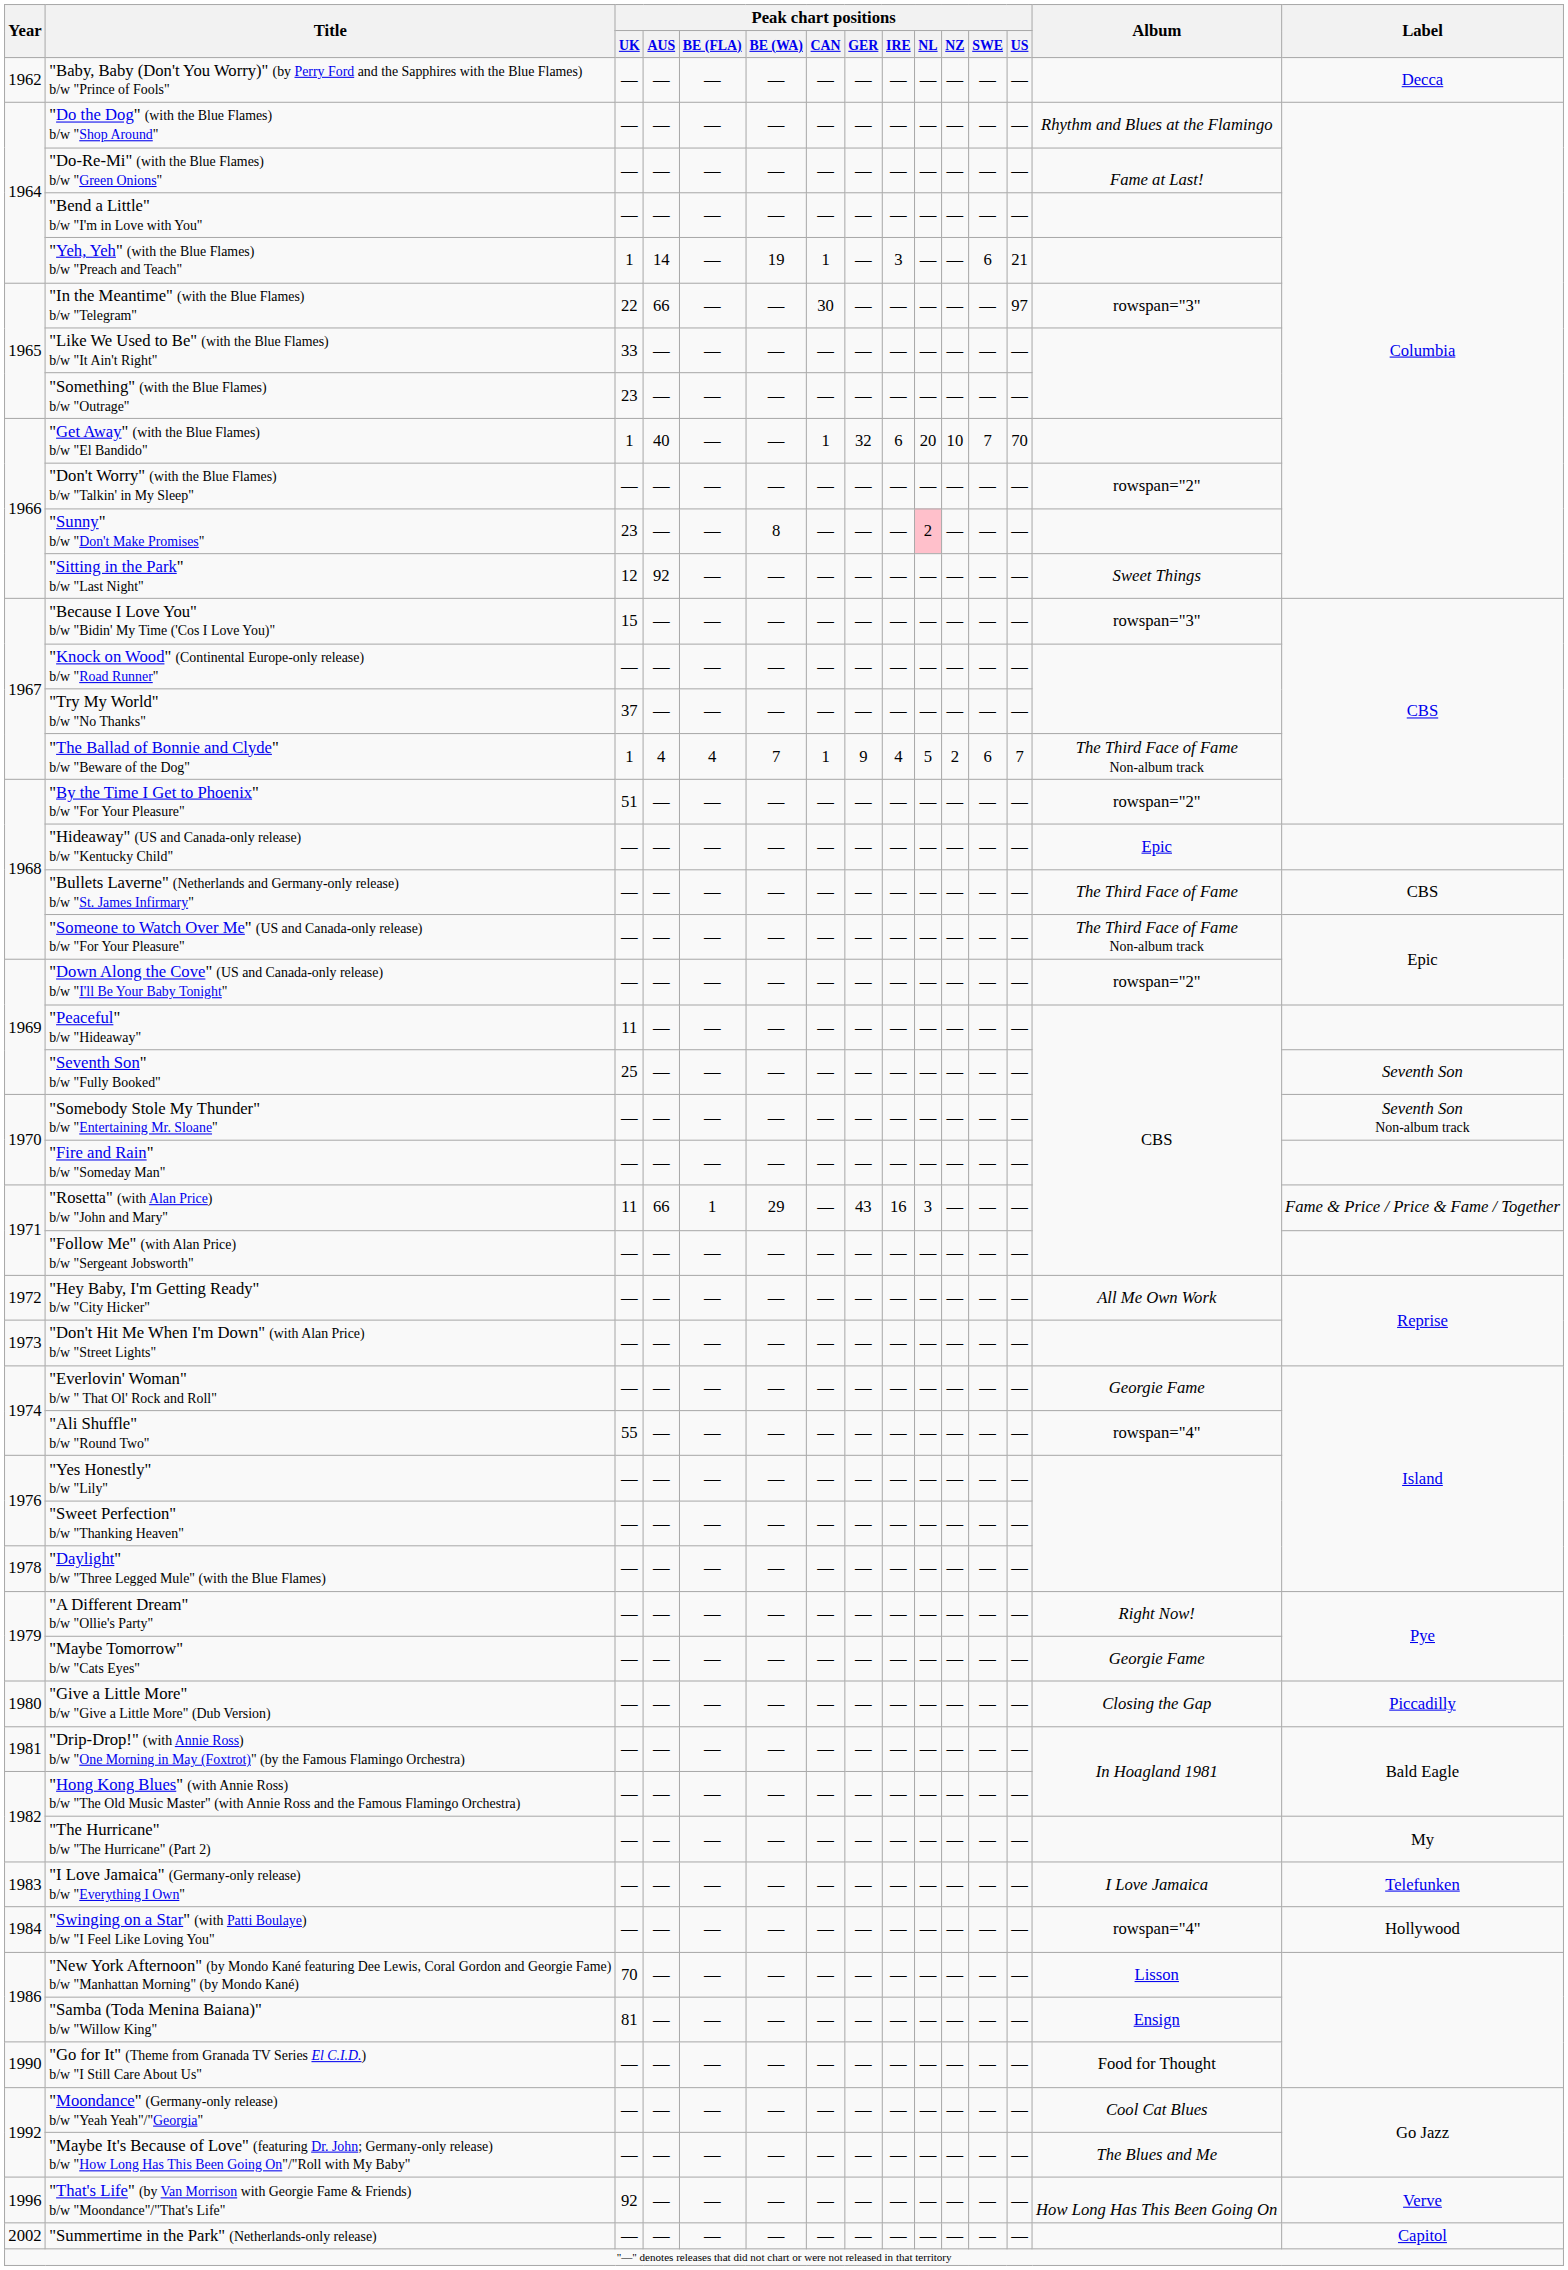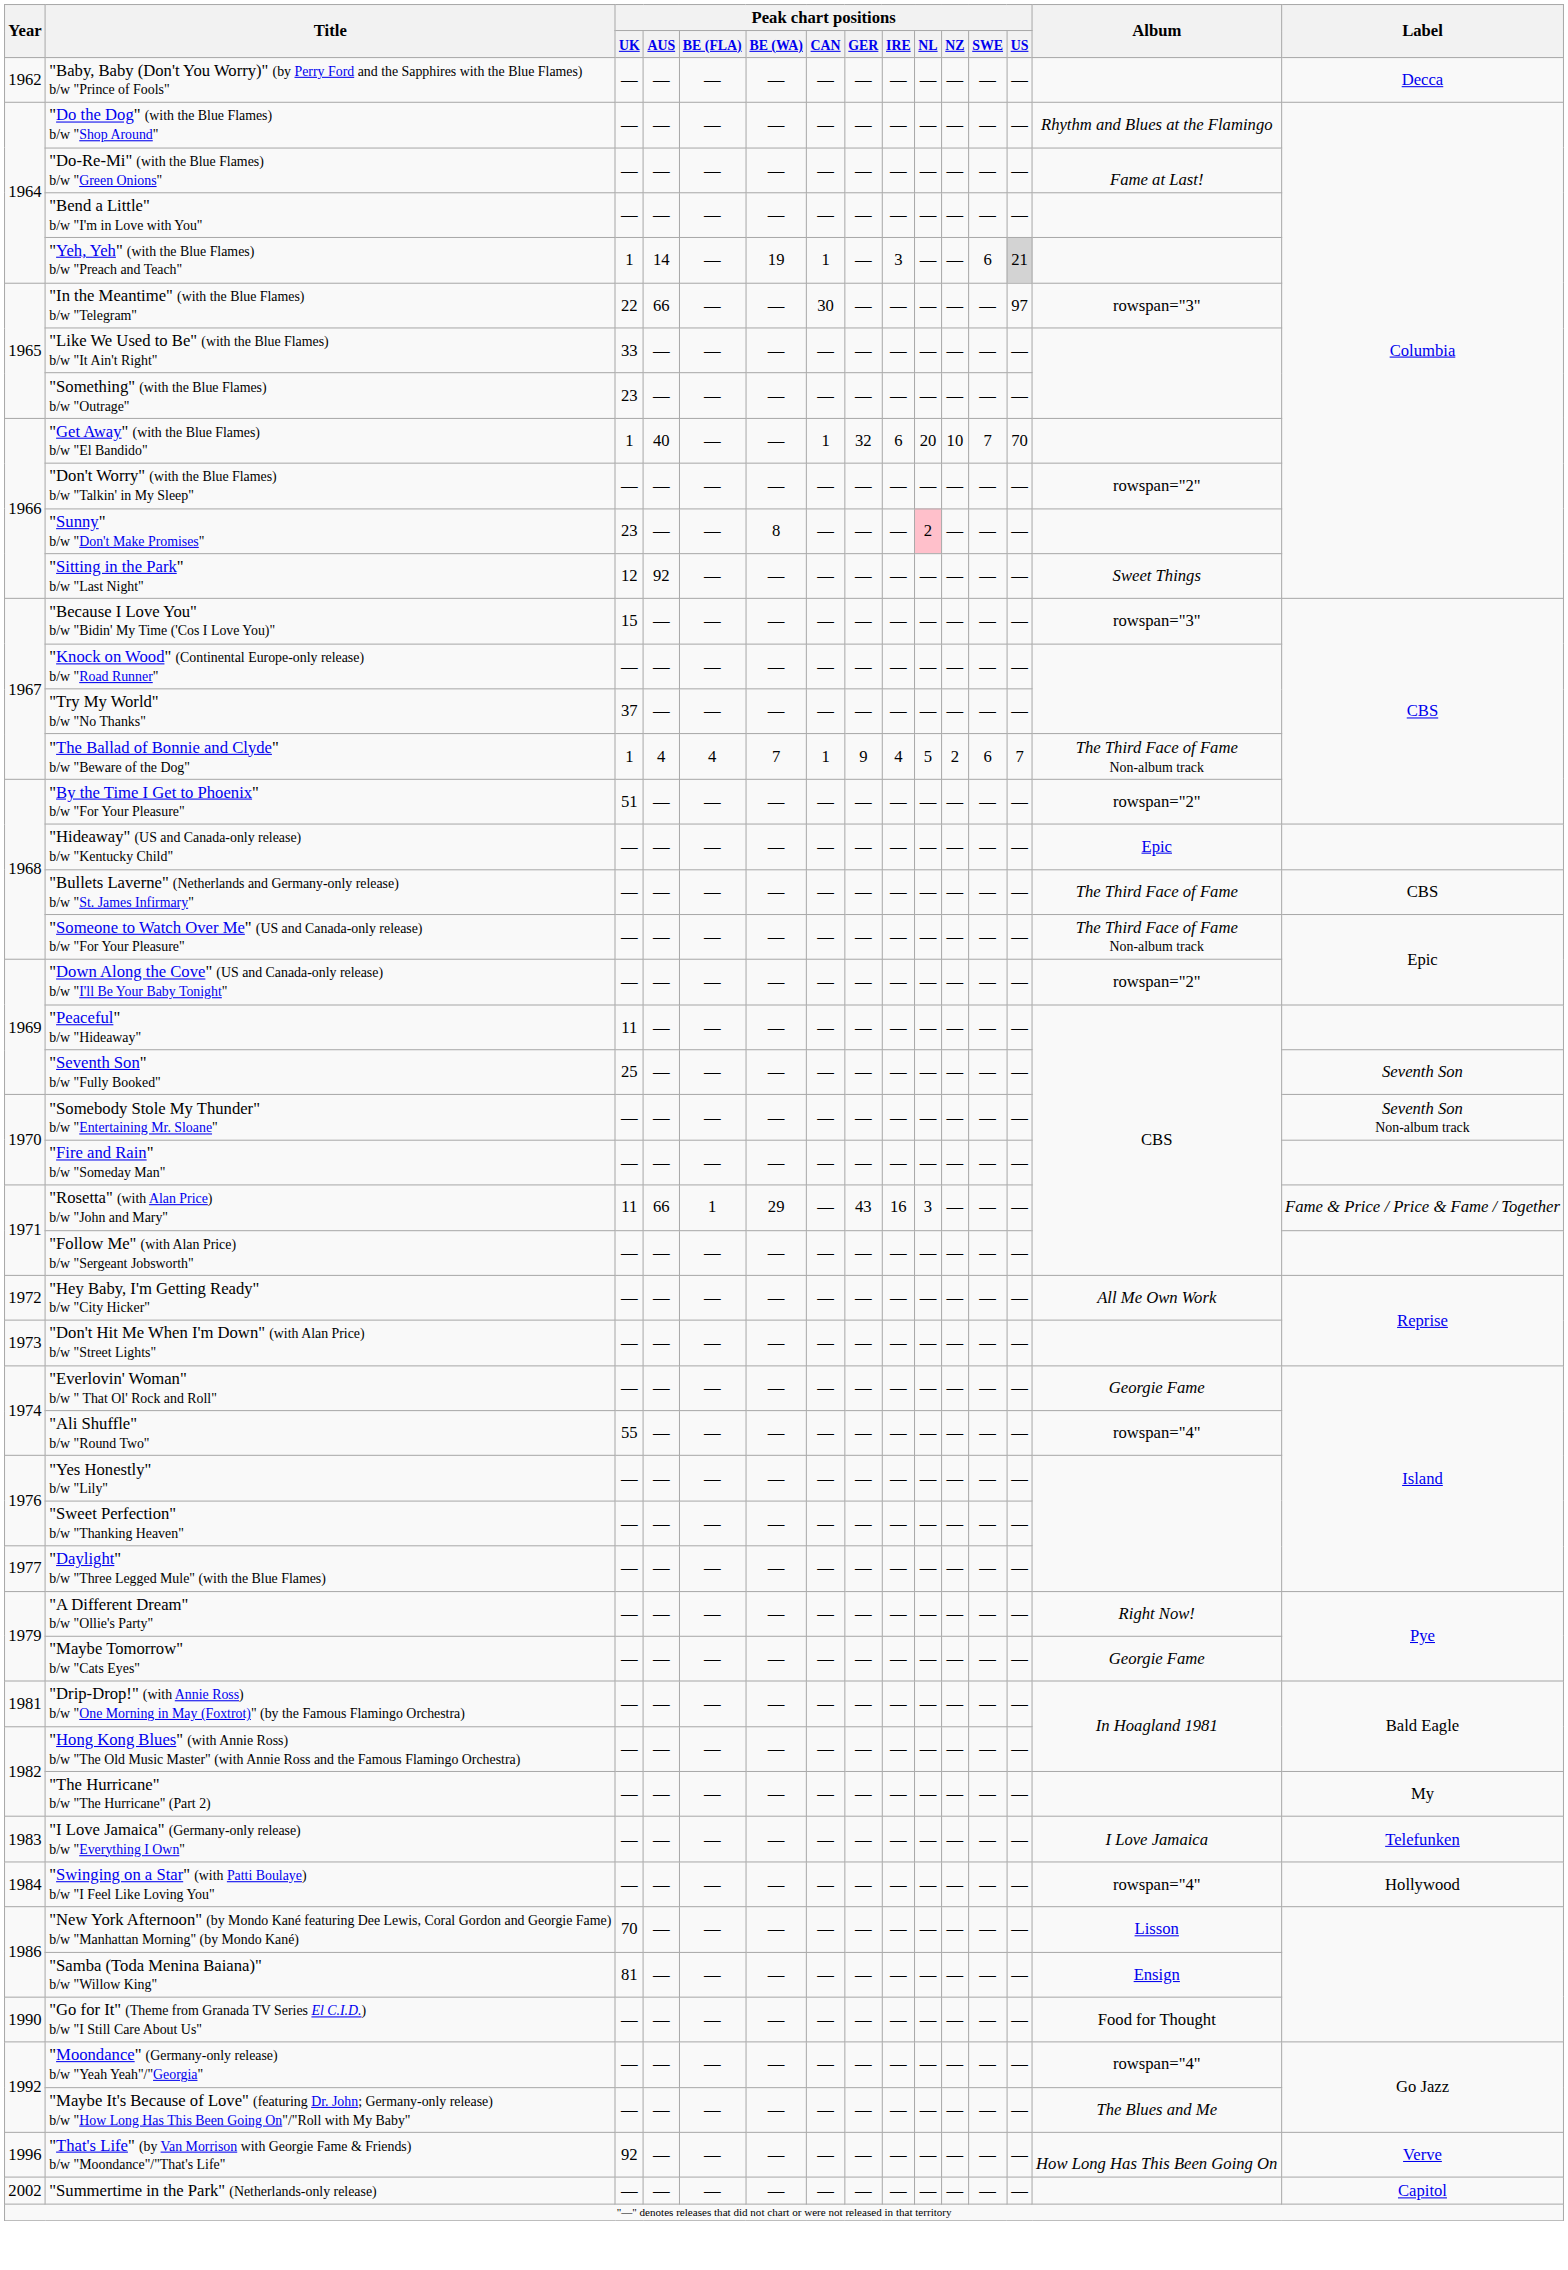(1020, 260) no background -> (1020, 260) lightgrey background
(25, 1568) 1978 -> (25, 1568) 1977
- row: (160, 1703)
(1157, 2109) Cool Cat Blues -> (1157, 2064) rowspan="4"
